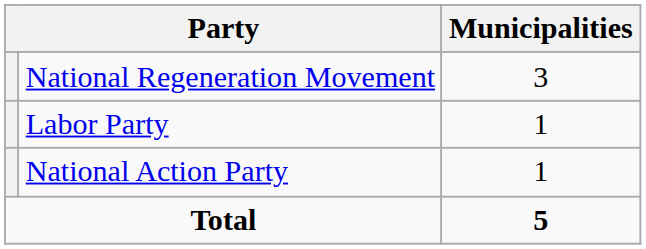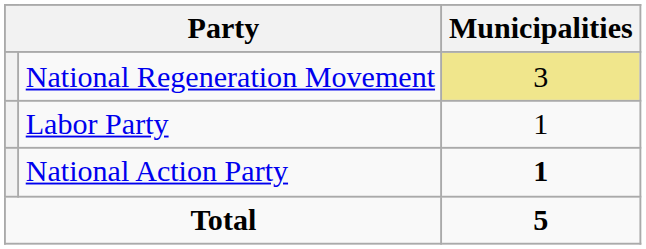(541, 76) no background -> (541, 76) khaki background
(541, 171) normal -> (541, 171) bold
